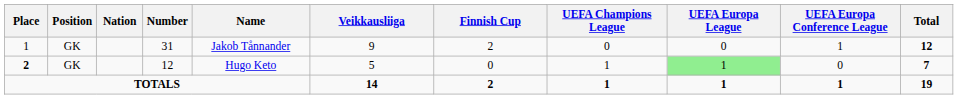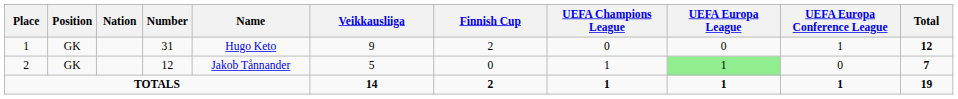(251, 46) Jakob Tånnander -> (251, 46) Hugo Keto
(26, 65) bold -> (26, 65) normal
(251, 65) Hugo Keto -> (251, 65) Jakob Tånnander
